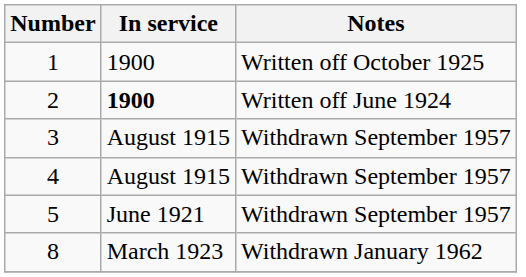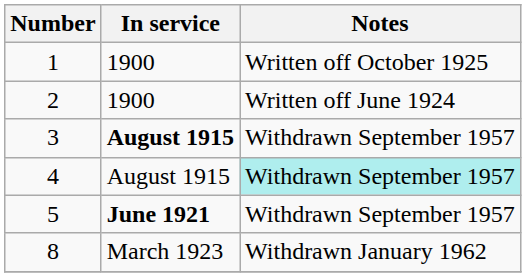(131, 99) bold -> (131, 99) normal
(168, 137) normal -> (170, 137) bold
(376, 175) no background -> (380, 175) paleturquoise background
(156, 213) normal -> (158, 213) bold
